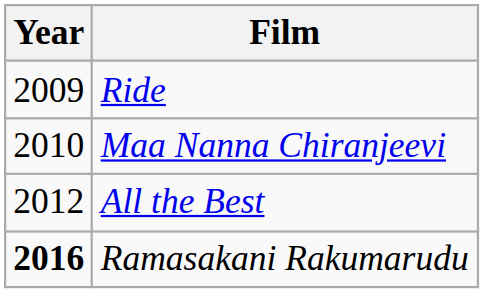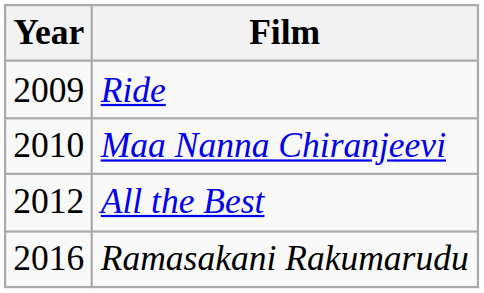(49, 257) bold -> (49, 257) normal
